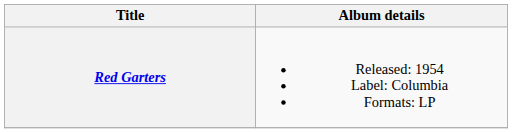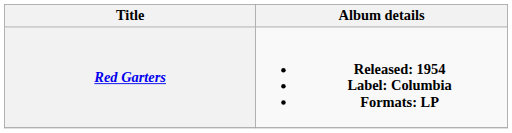(382, 86) normal -> (382, 86) bold
